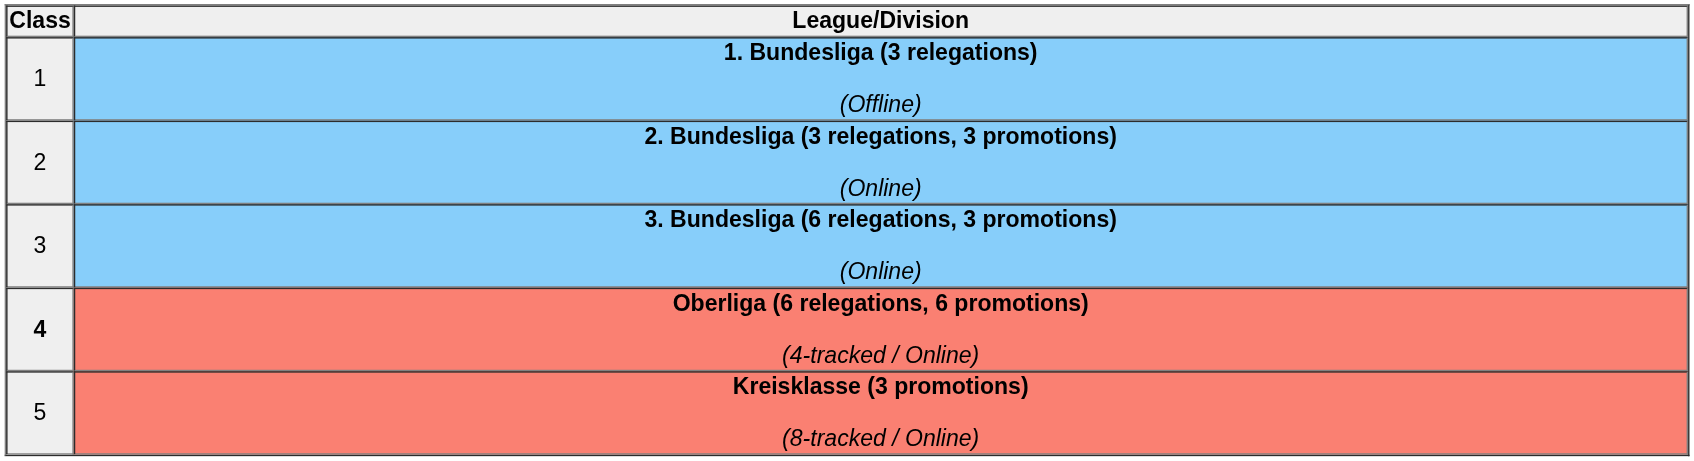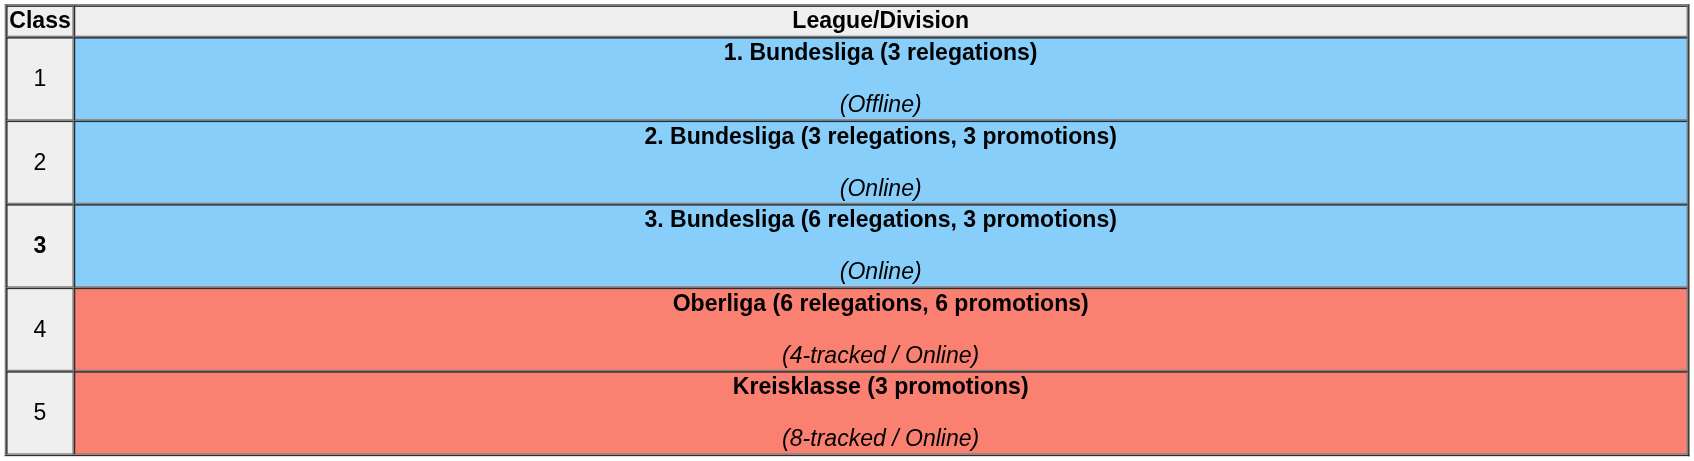(40, 245) normal -> (40, 245) bold
(40, 329) bold -> (40, 329) normal
